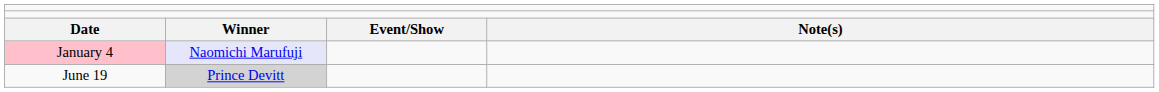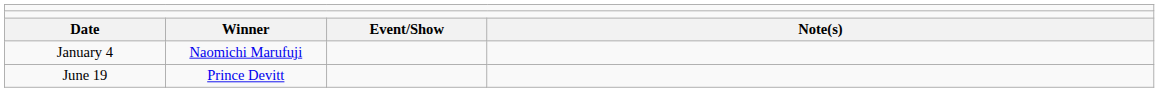(85, 52) pink background -> (85, 52) no background
(246, 52) lavender background -> (246, 52) no background
(246, 75) lightgrey background -> (246, 75) no background
